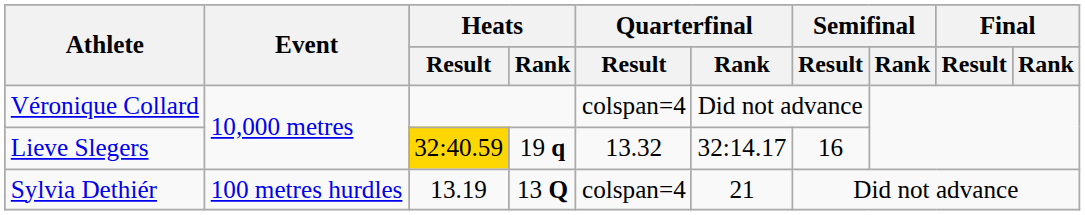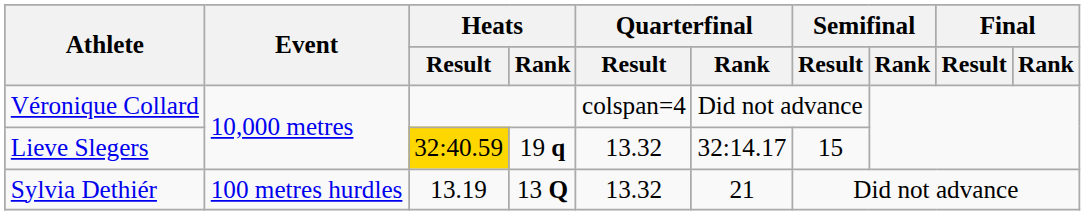(831, 148) 16 -> (831, 148) 15
(634, 189) colspan=4 -> (634, 189) 13.32
